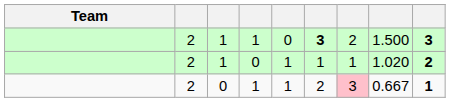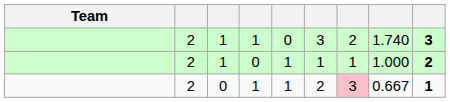(320, 40) bold -> (320, 40) normal
(391, 40) 1.500 -> (391, 40) 1.740
(391, 63) 1.020 -> (391, 63) 1.000
